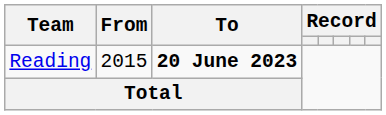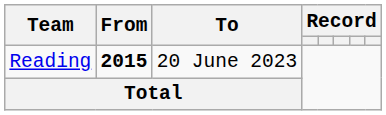(124, 62) normal -> (124, 62) bold
(227, 62) bold -> (227, 62) normal
